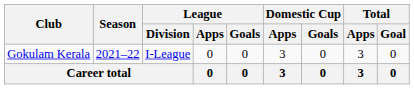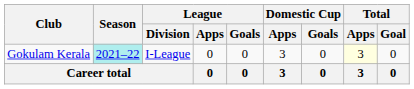(118, 53) no background -> (118, 53) paleturquoise background
(361, 53) no background -> (361, 53) lightyellow background
